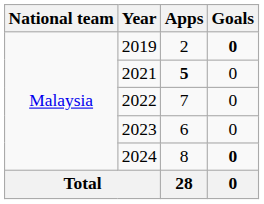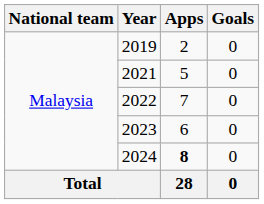(233, 45) bold -> (233, 45) normal
(184, 73) bold -> (184, 73) normal
(184, 156) normal -> (184, 156) bold
(233, 156) bold -> (233, 156) normal
